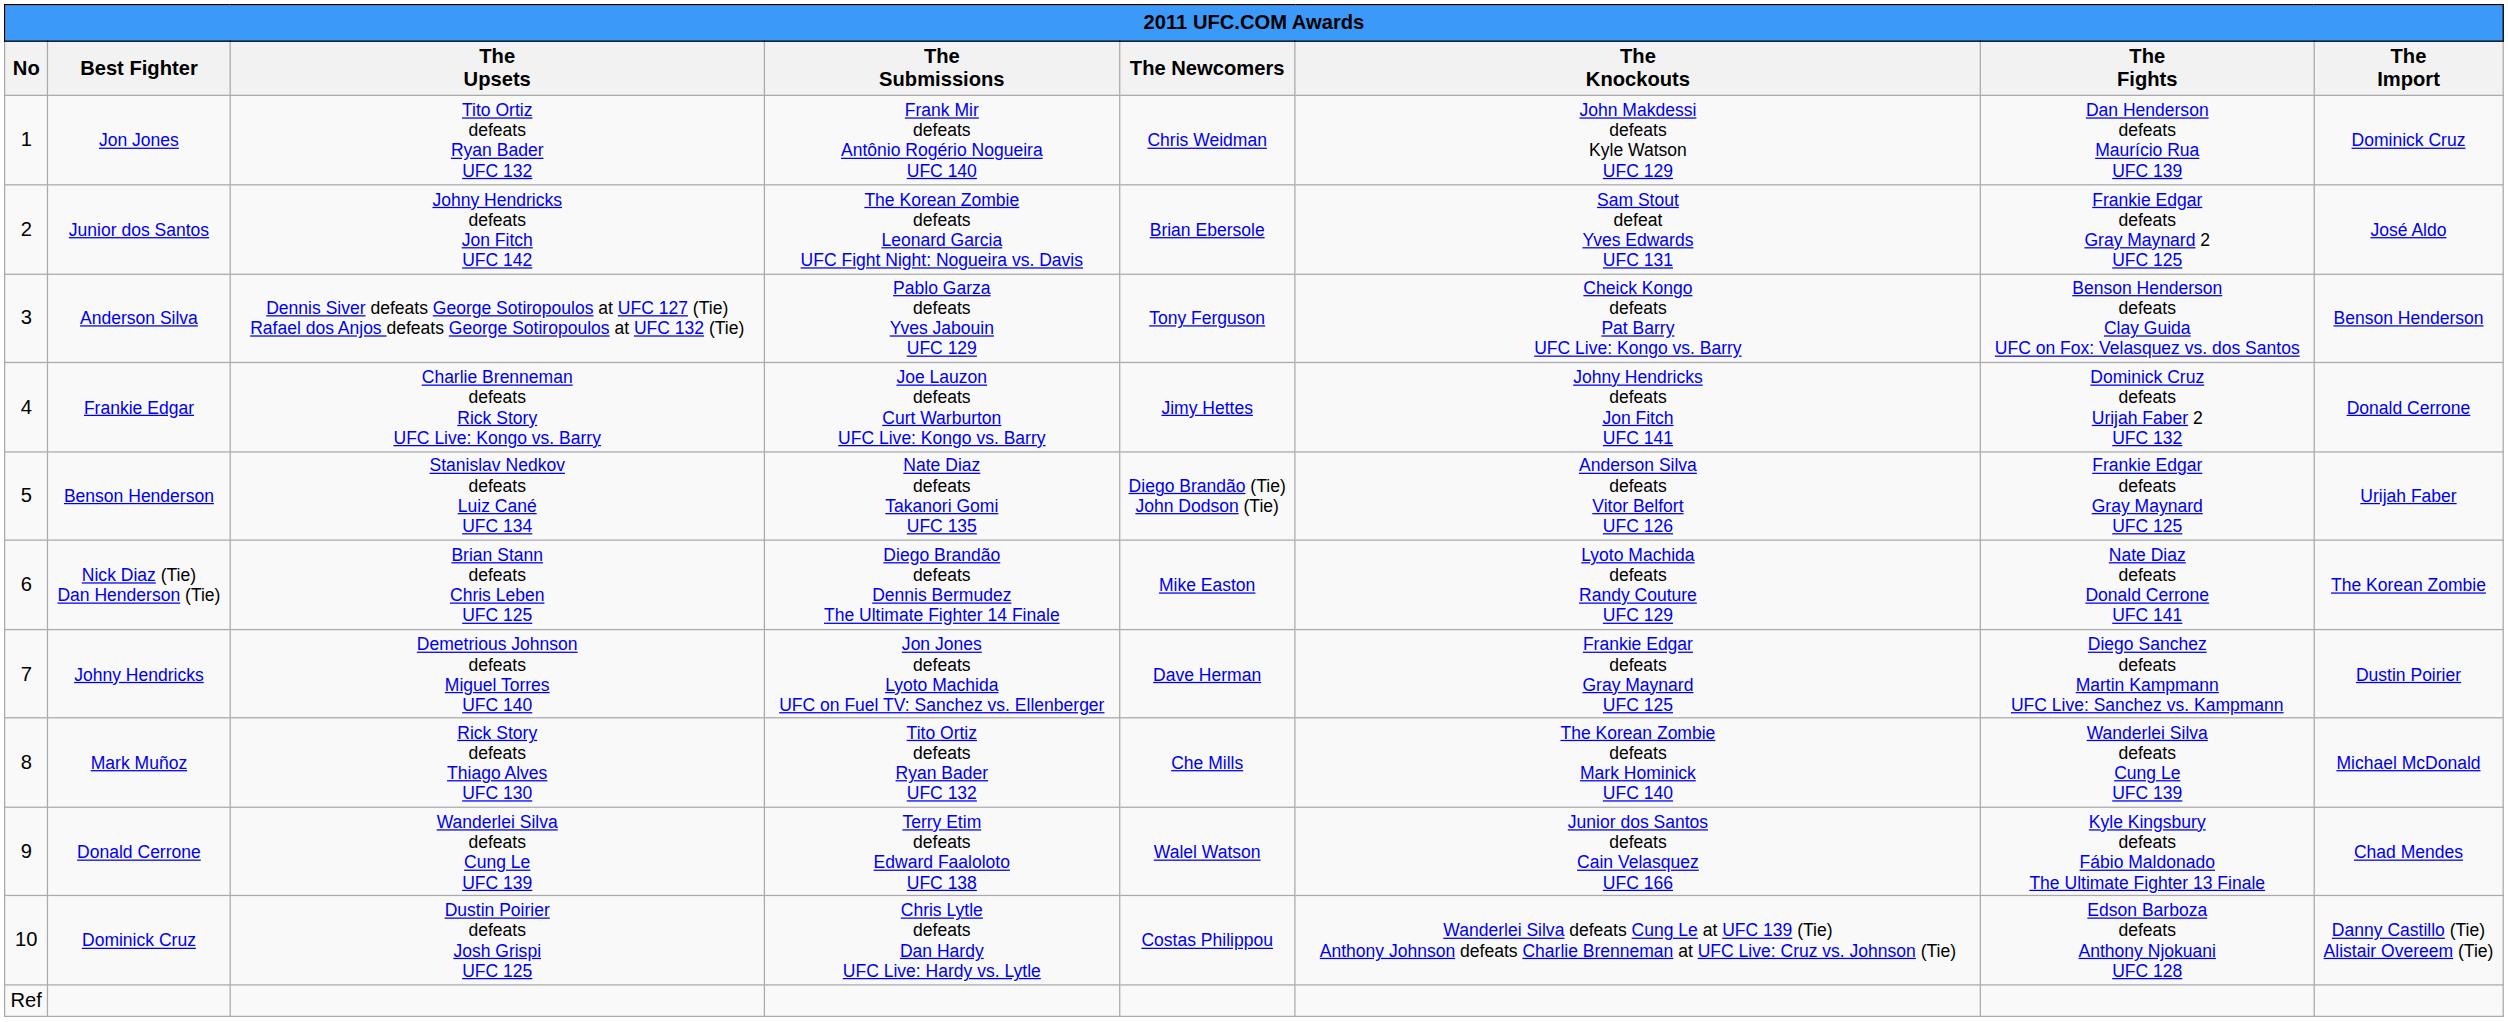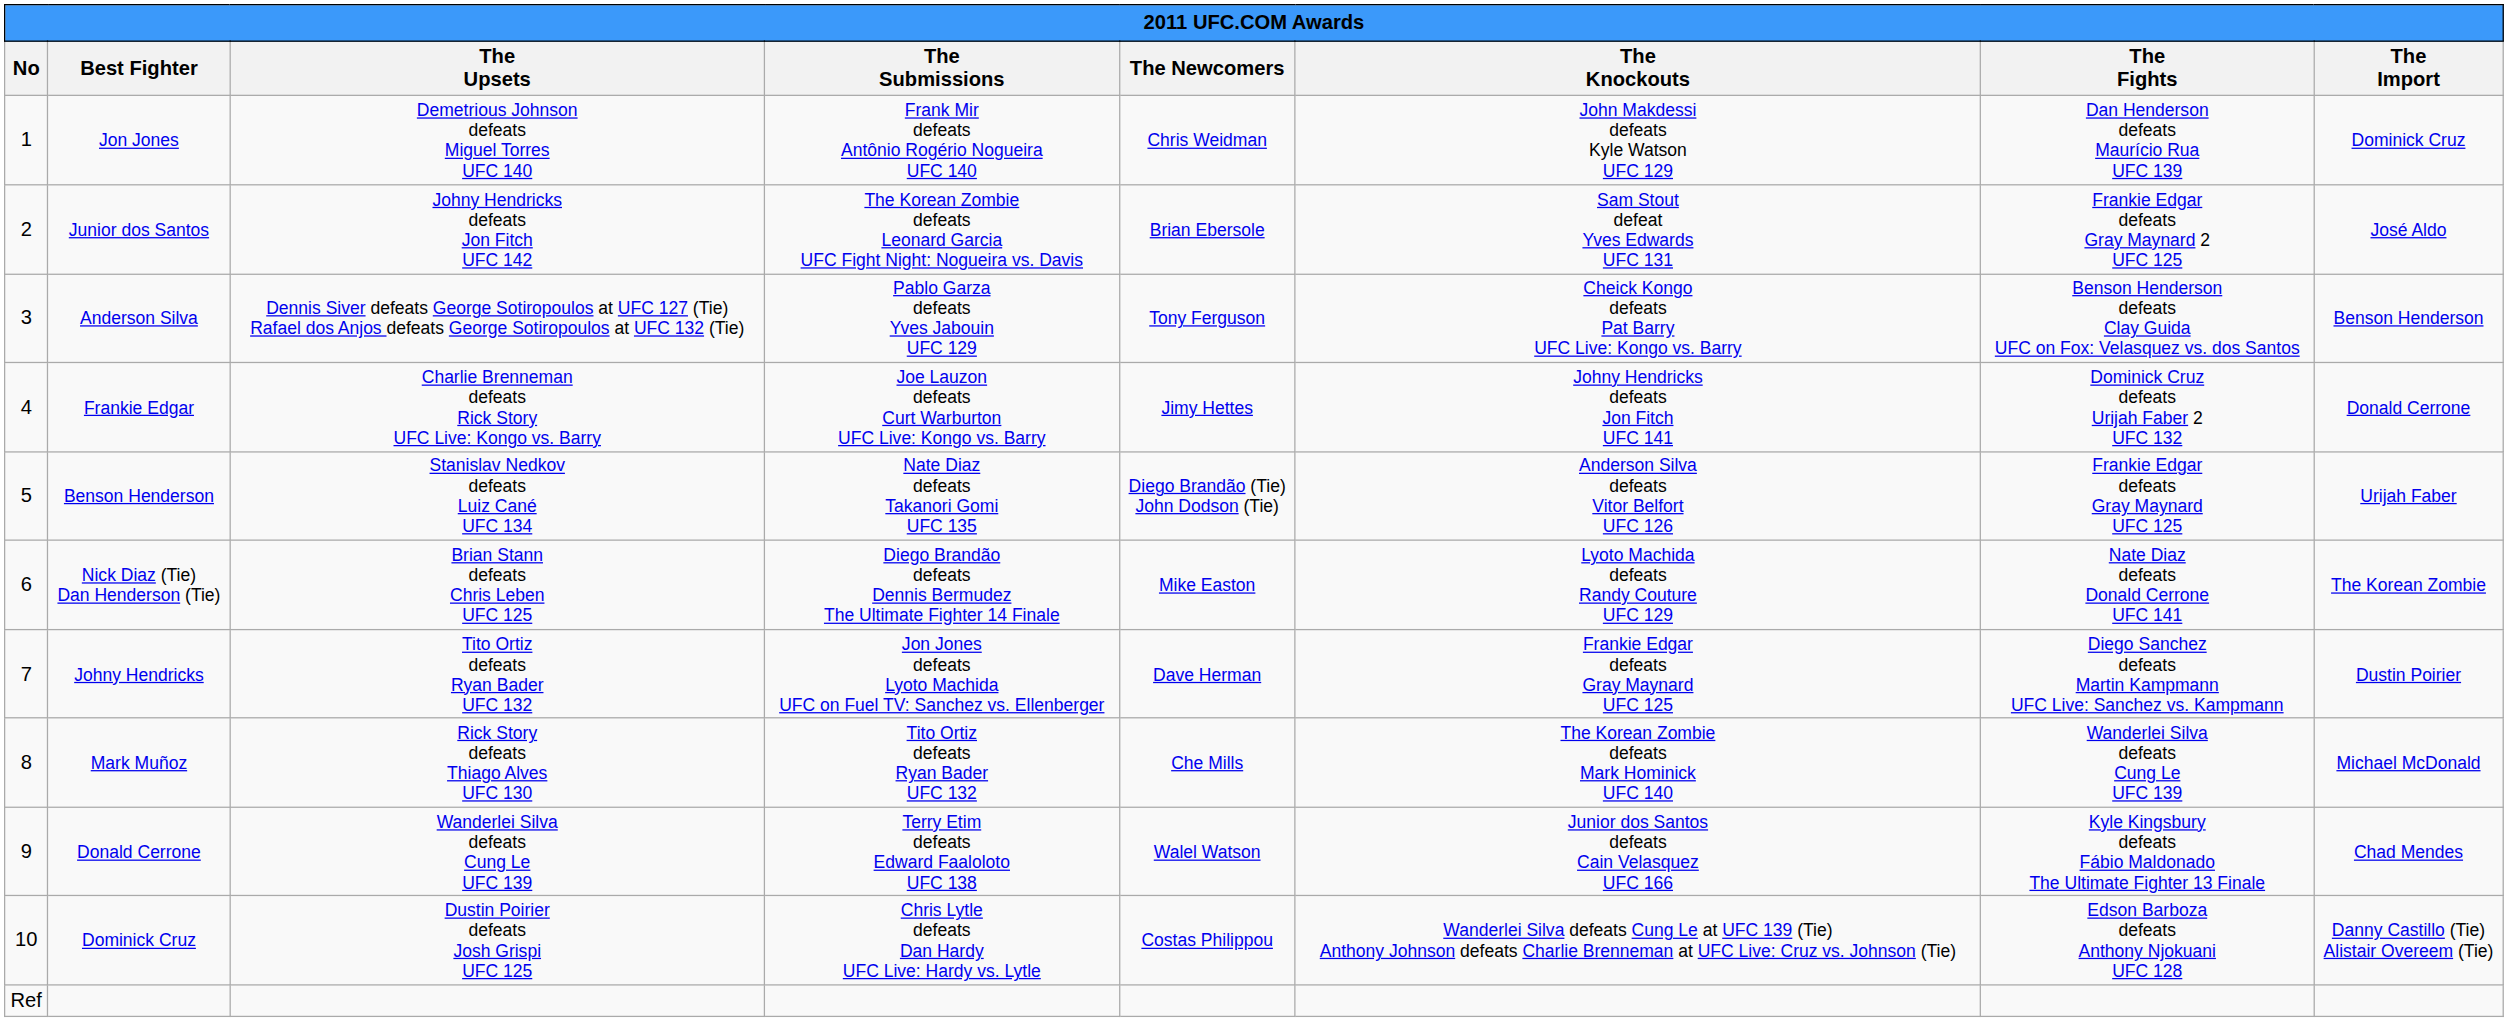(497, 140) Tito Ortiz defeats Ryan Bader UFC 132 -> (497, 140) Demetrious Johnson defeats Miguel Torres UFC 140
(497, 674) Demetrious Johnson defeats Miguel Torres UFC 140 -> (497, 674) Tito Ortiz defeats Ryan Bader UFC 132
